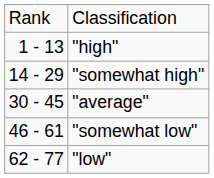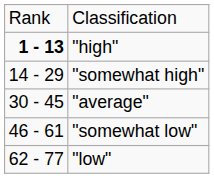(36, 46) normal -> (36, 46) bold
